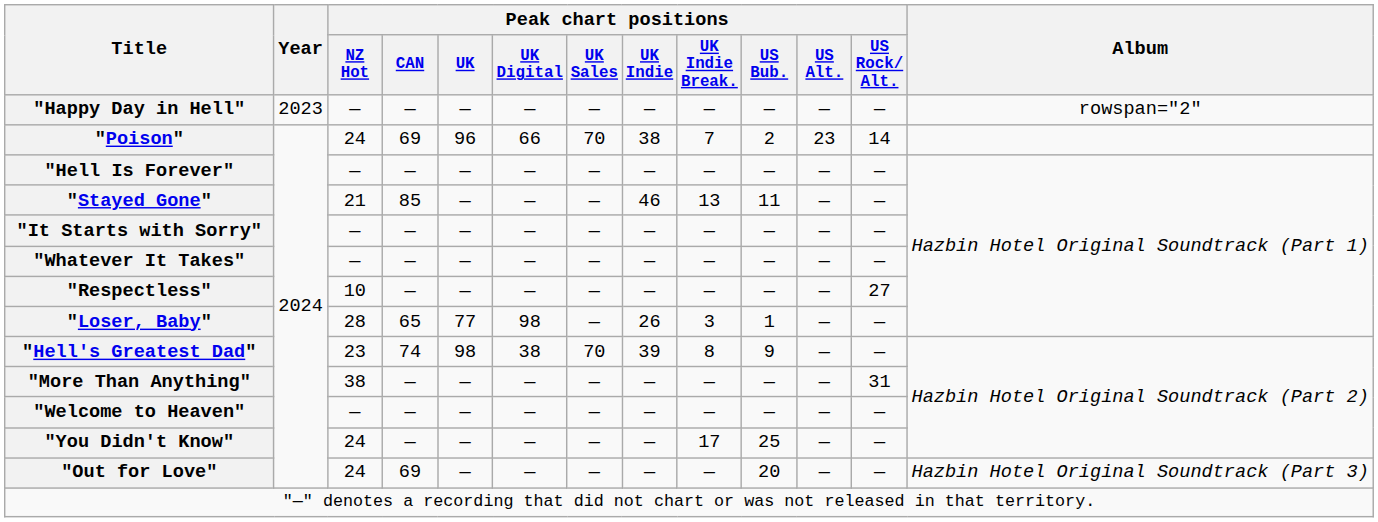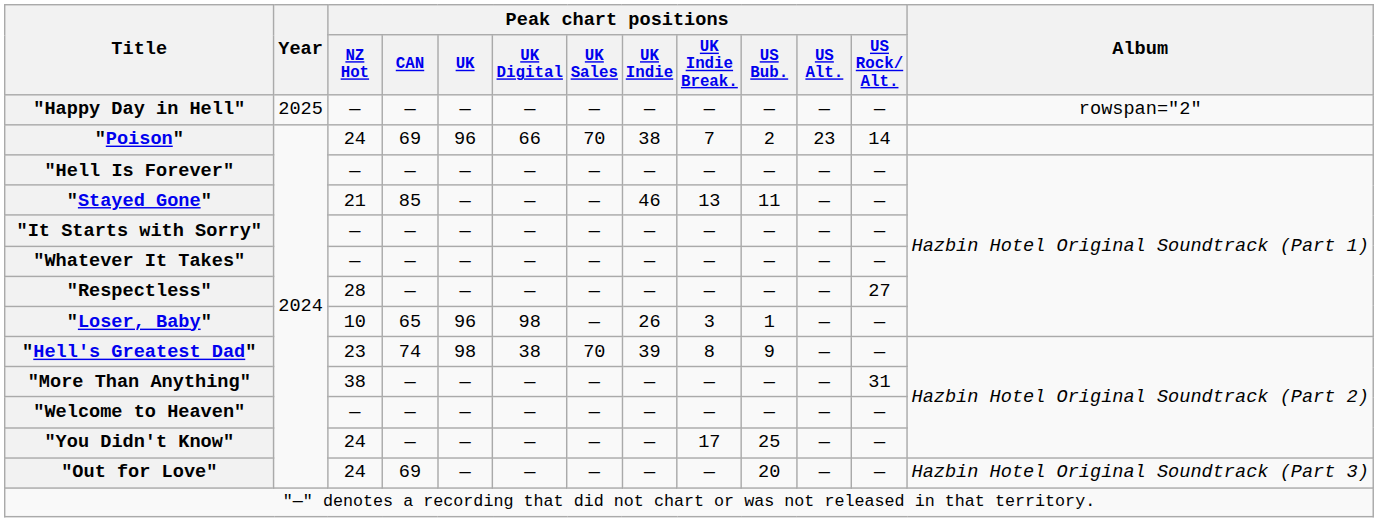(301, 109) 2023 -> (301, 109) 2025
(355, 291) 10 -> (355, 291) 28
(355, 321) 28 -> (355, 321) 10
(465, 321) 77 -> (465, 321) 96
